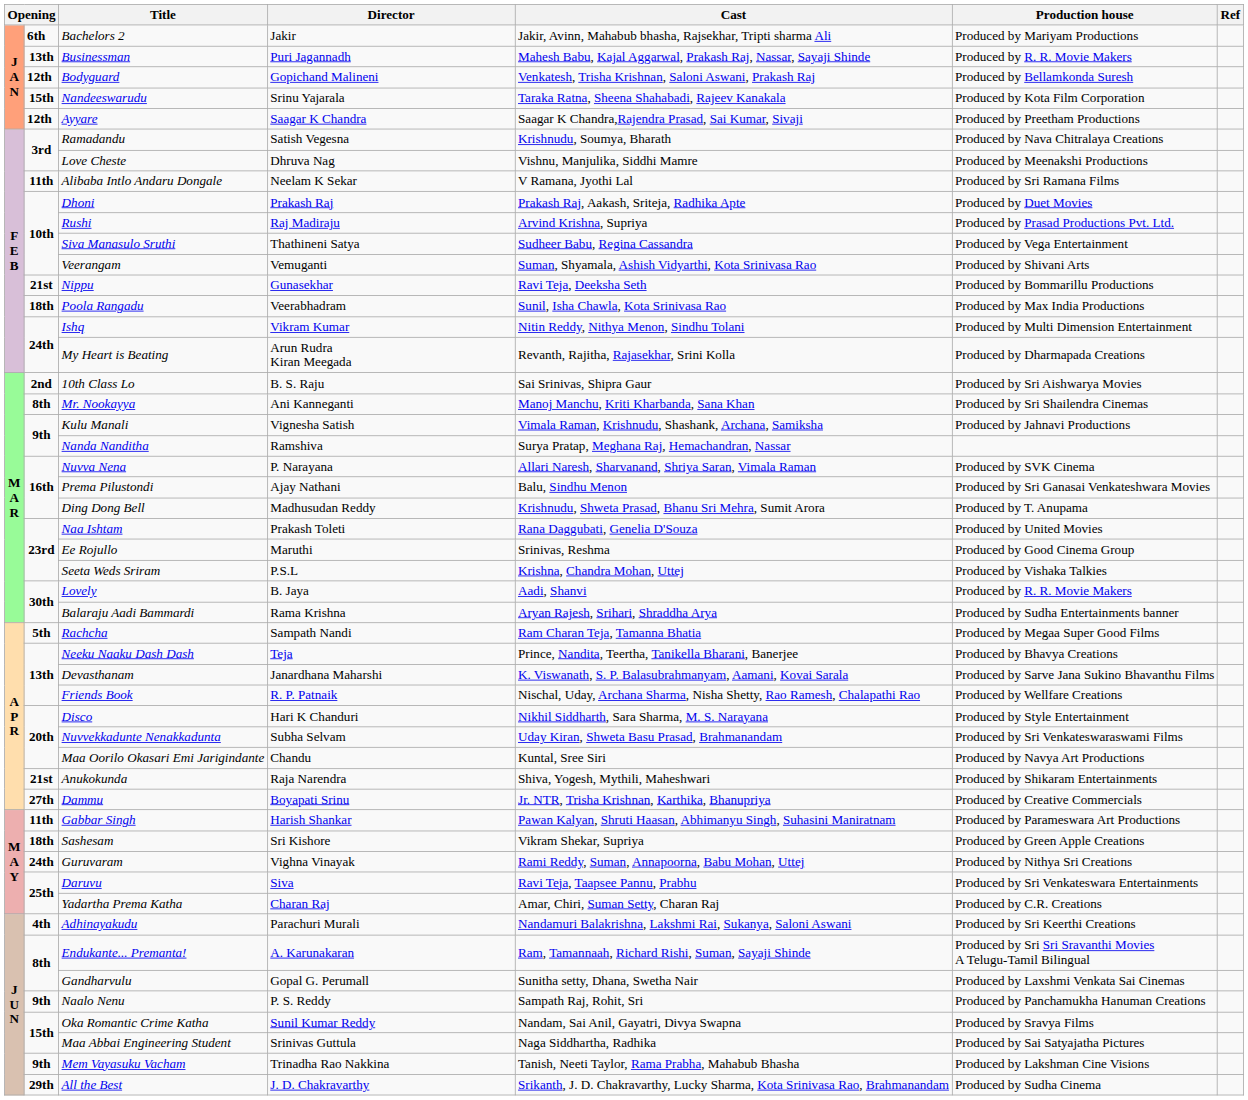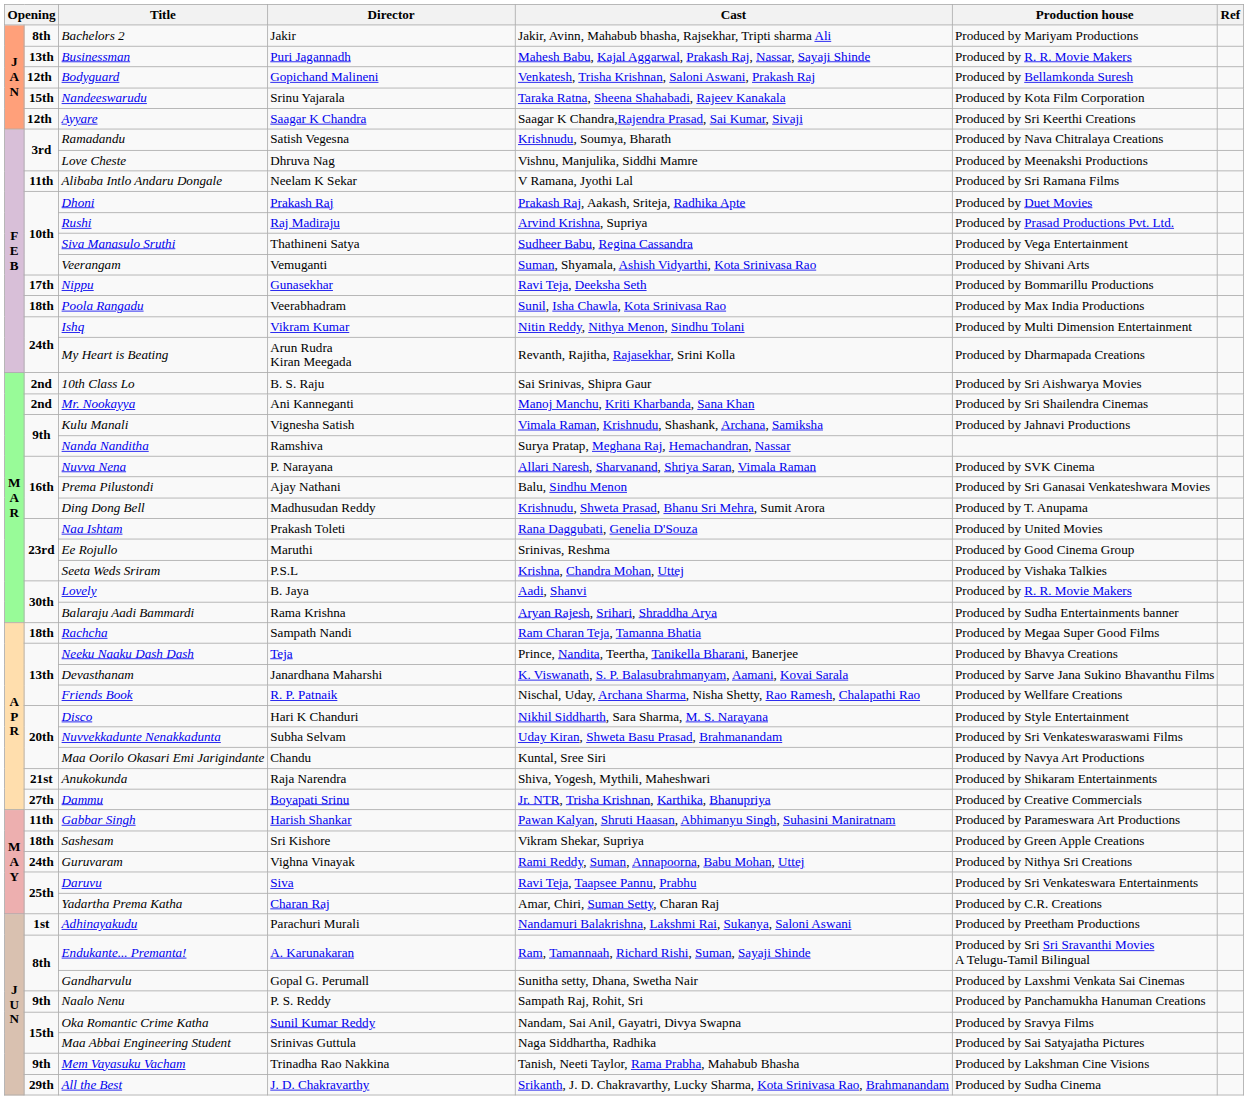(36, 35) 6th -> (41, 35) 8th
(1047, 118) Produced by Preetham Productions -> (1045, 118) Produced by Sri Keerthi Creations
(41, 285) 21st -> (41, 285) 17th
(41, 404) 8th -> (41, 404) 2nd
(41, 633) 5th -> (41, 633) 18th
(41, 924) 4th -> (41, 924) 1st
(1045, 924) Produced by Sri Keerthi Creations -> (1047, 924) Produced by Preetham Productions
